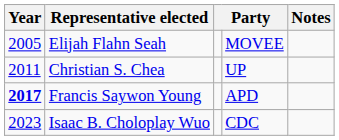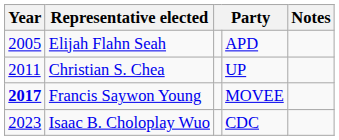(254, 43) MOVEE -> (242, 43) APD
(242, 95) APD -> (254, 95) MOVEE
